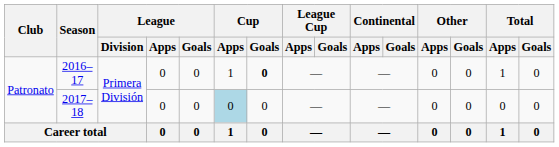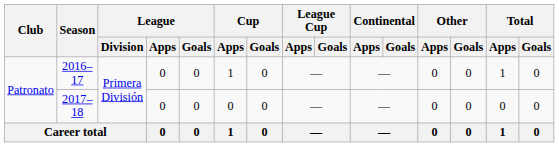(264, 73) bold -> (264, 73) normal
(230, 106) lightblue background -> (230, 106) no background
